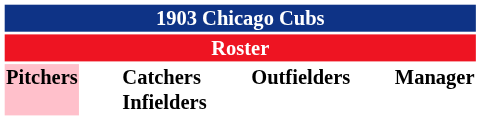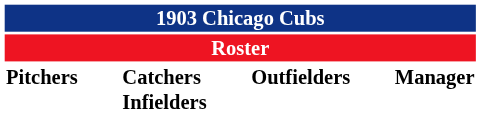(42, 77) pink background -> (42, 77) no background
